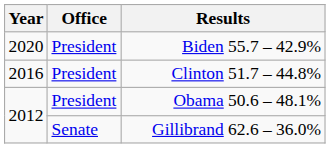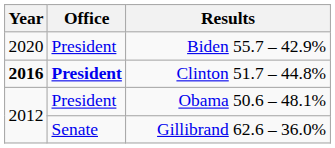(26, 73) normal -> (26, 73) bold
(84, 73) normal -> (87, 73) bold
